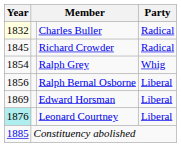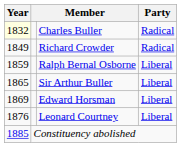(18, 47) 1845 -> (18, 47) 1849
- row: (64, 64)
(18, 82) 1856 -> (18, 64) 1859
+ row: (76, 82)
(18, 116) paleturquoise background -> (18, 116) no background
